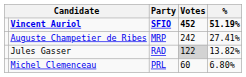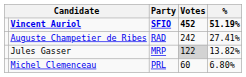(158, 39) MRP -> (158, 39) RAD
(158, 52) RAD -> (158, 52) MRP
